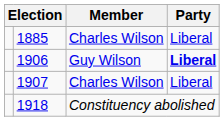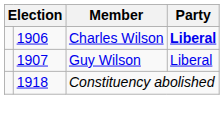- row: (32, 37)
(105, 60) Guy Wilson -> (116, 37) Charles Wilson
(116, 82) Charles Wilson -> (105, 60) Guy Wilson
